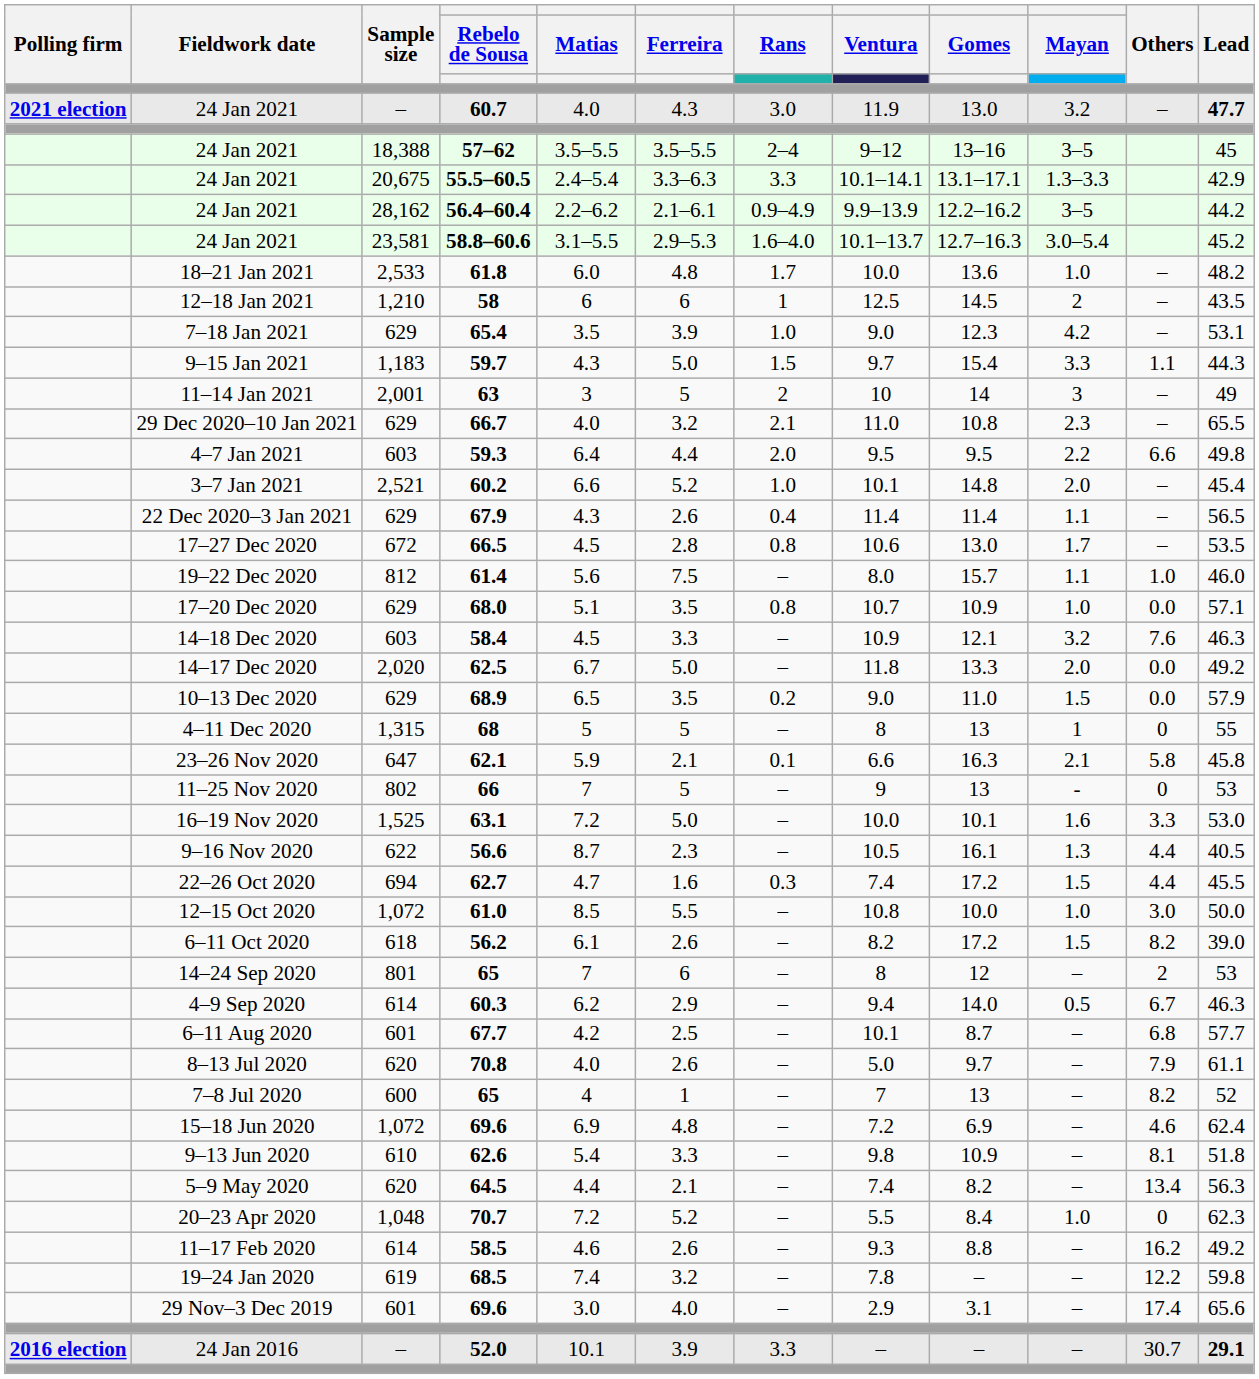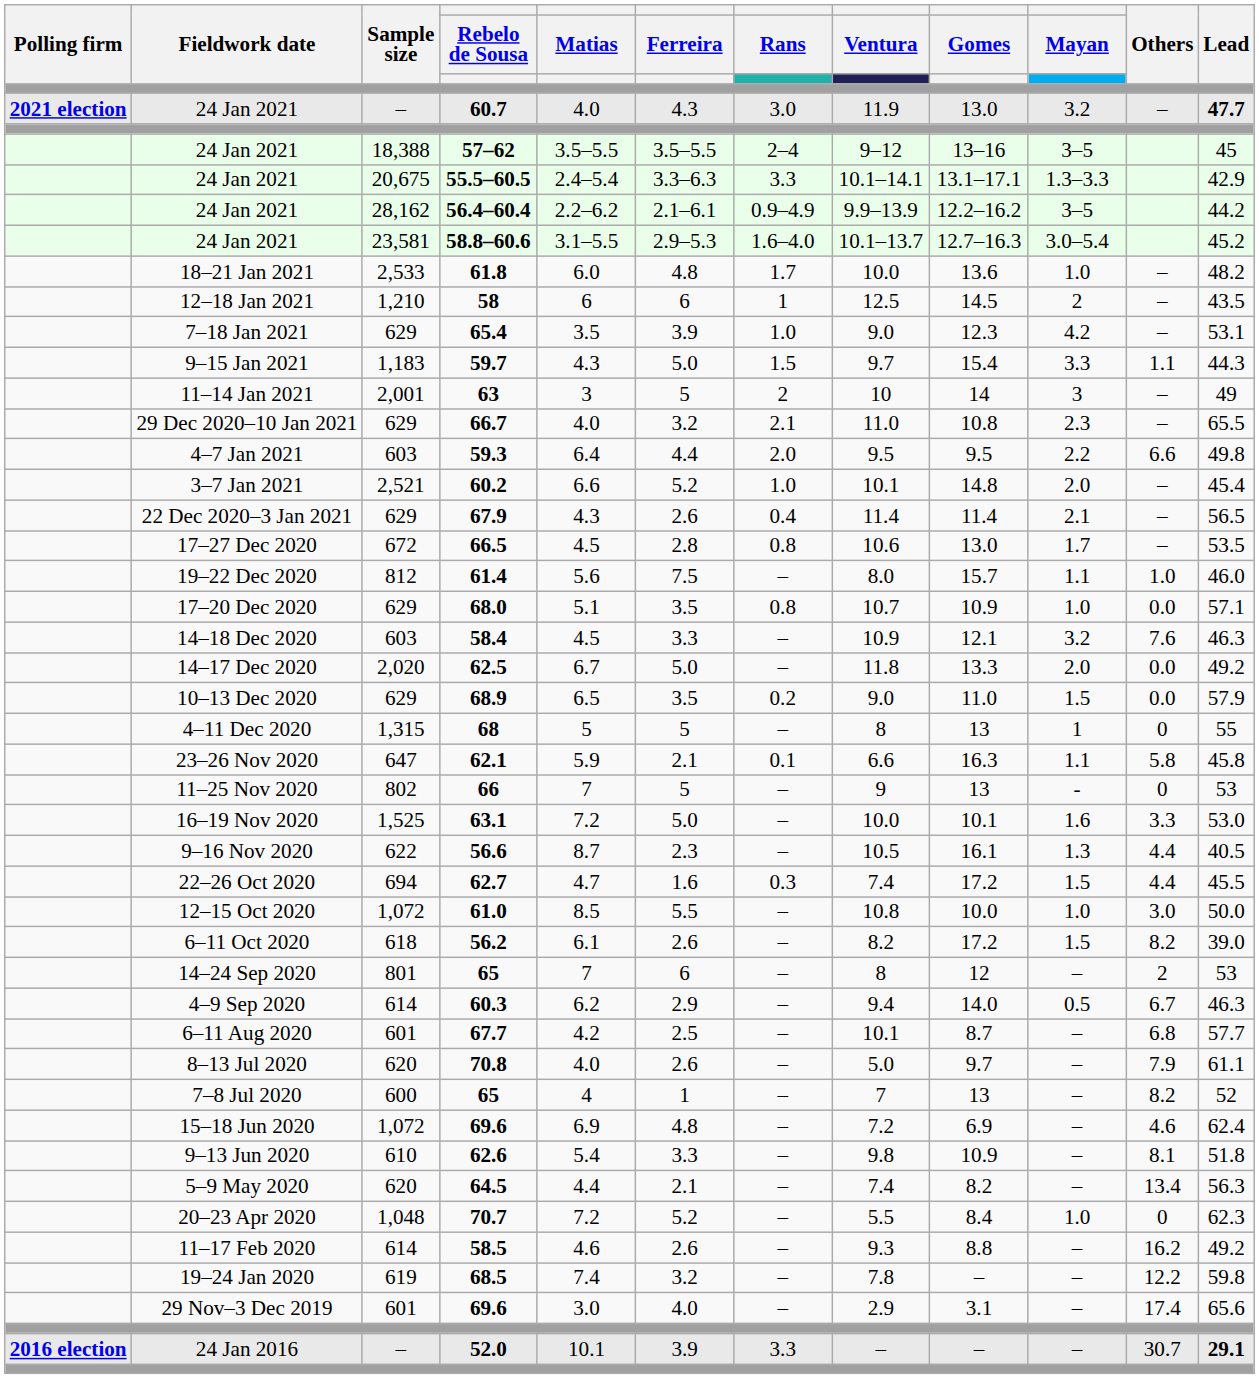(1077, 515) 1.1 -> (1077, 515) 2.1
(1077, 759) 2.1 -> (1077, 759) 1.1
